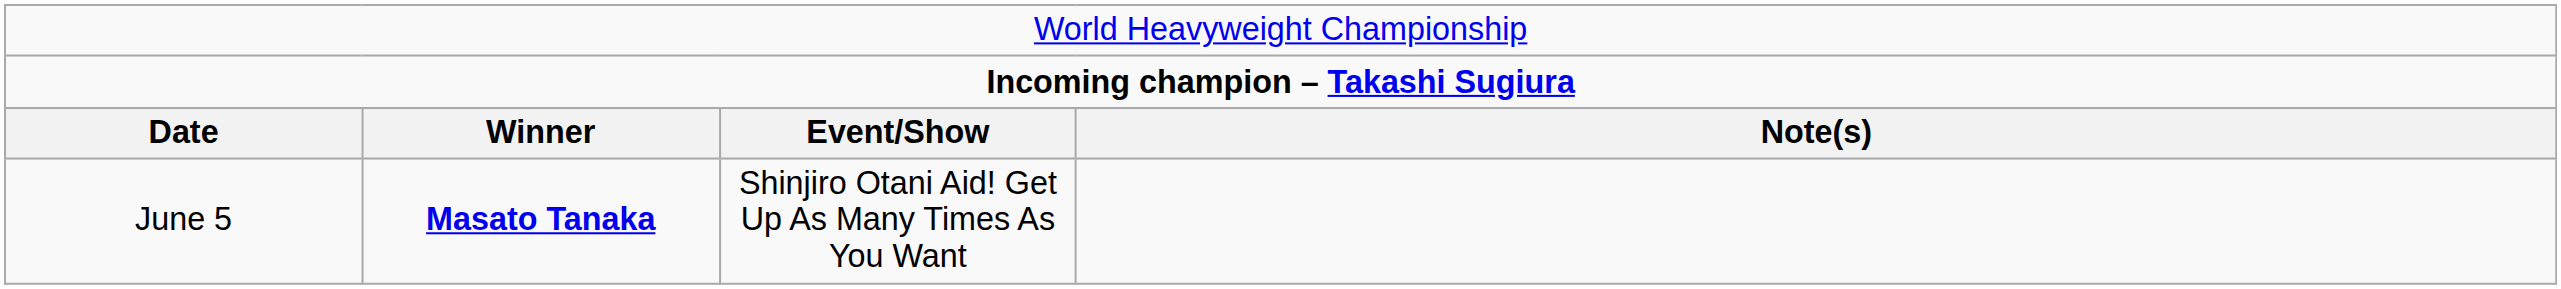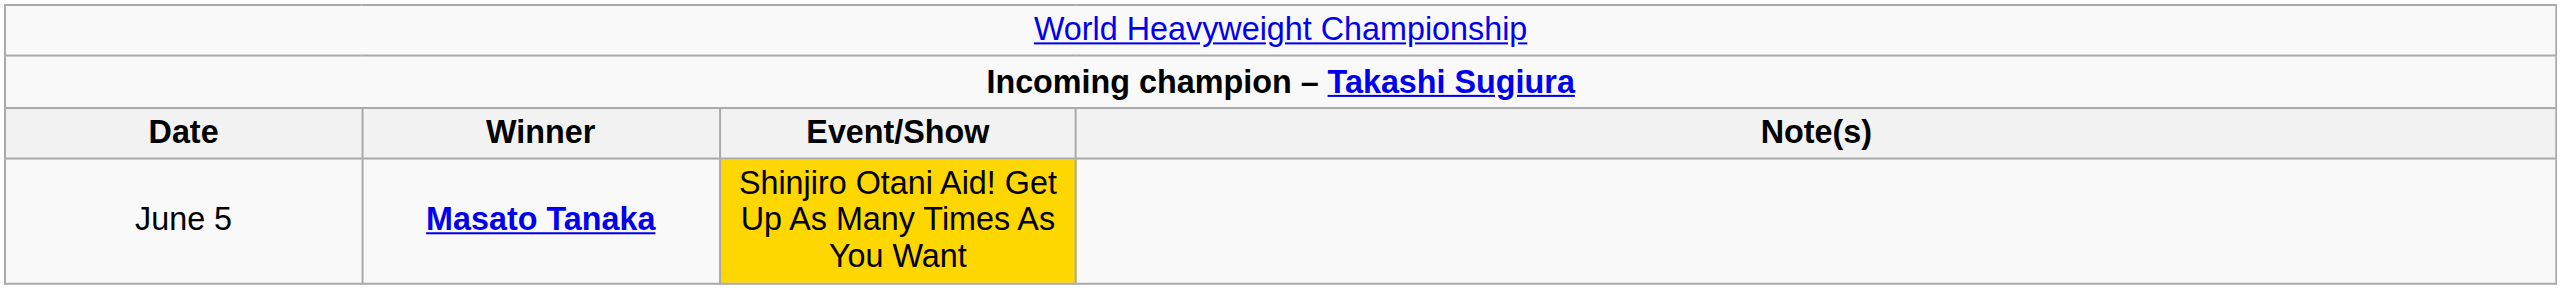(898, 220) no background -> (898, 220) gold background
